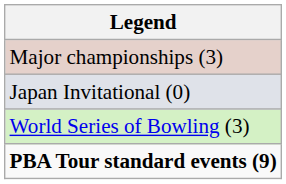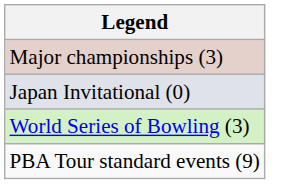(143, 161) bold -> (135, 161) normal
